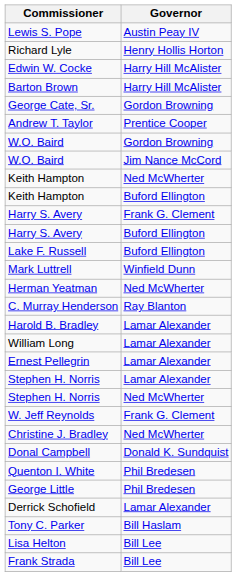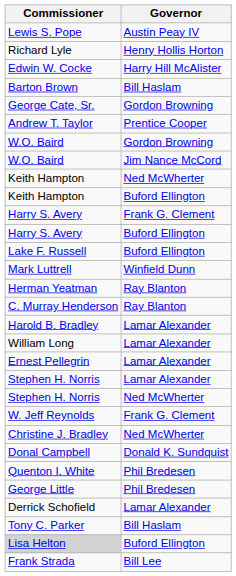(172, 87) Harry Hill McAlister -> (152, 87) Bill Haslam
(164, 288) Ned McWherter -> (155, 288) Ray Blanton
(37, 543) no background -> (37, 543) lightgrey background
(142, 543) Bill Lee -> (164, 543) Buford Ellington
